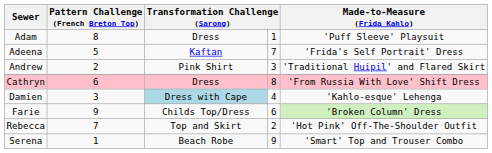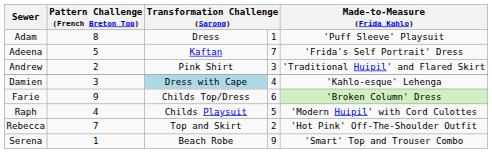- row: (26, 82)
+ row: (26, 111)
